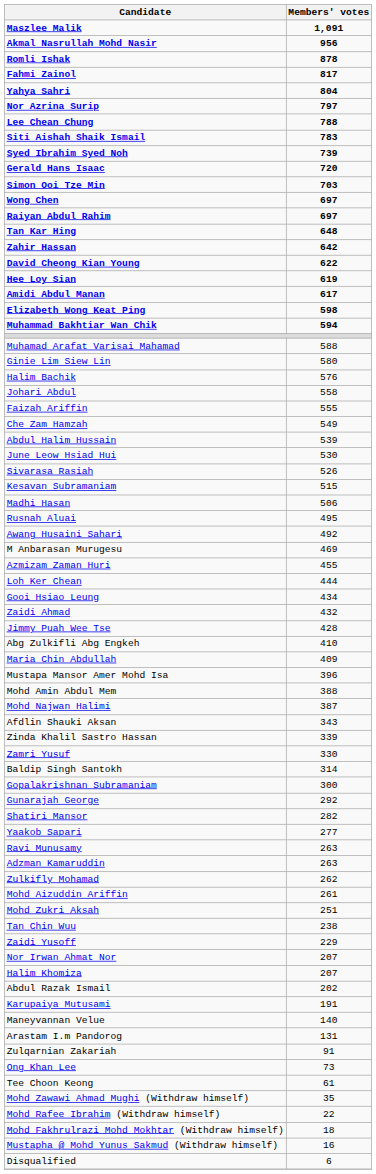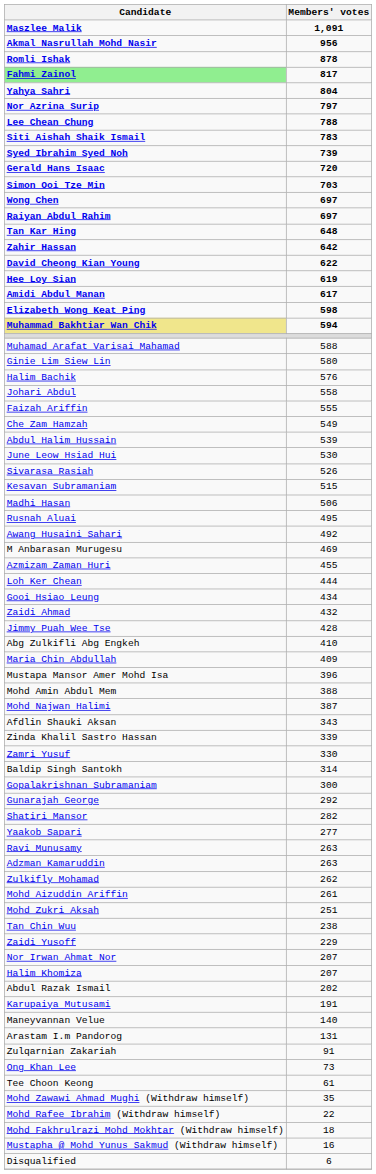(41, 75) no background -> (41, 75) lightgreen background
(82, 326) no background -> (82, 326) khaki background
